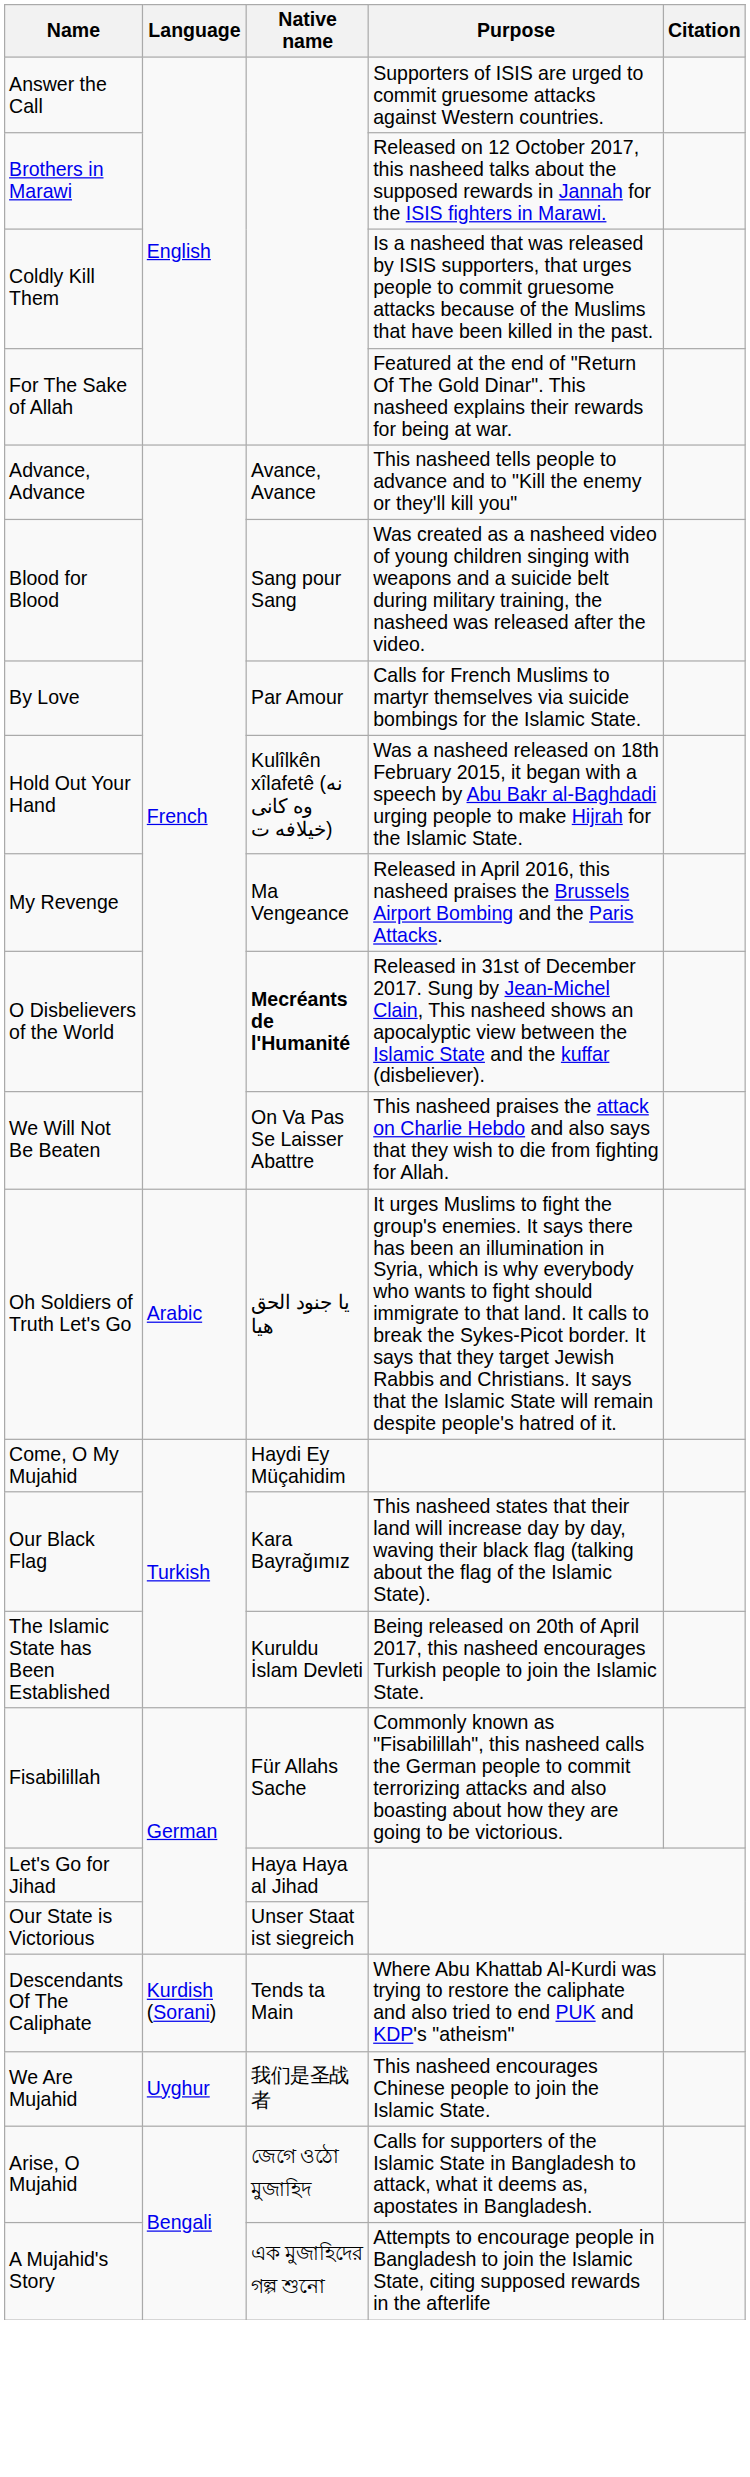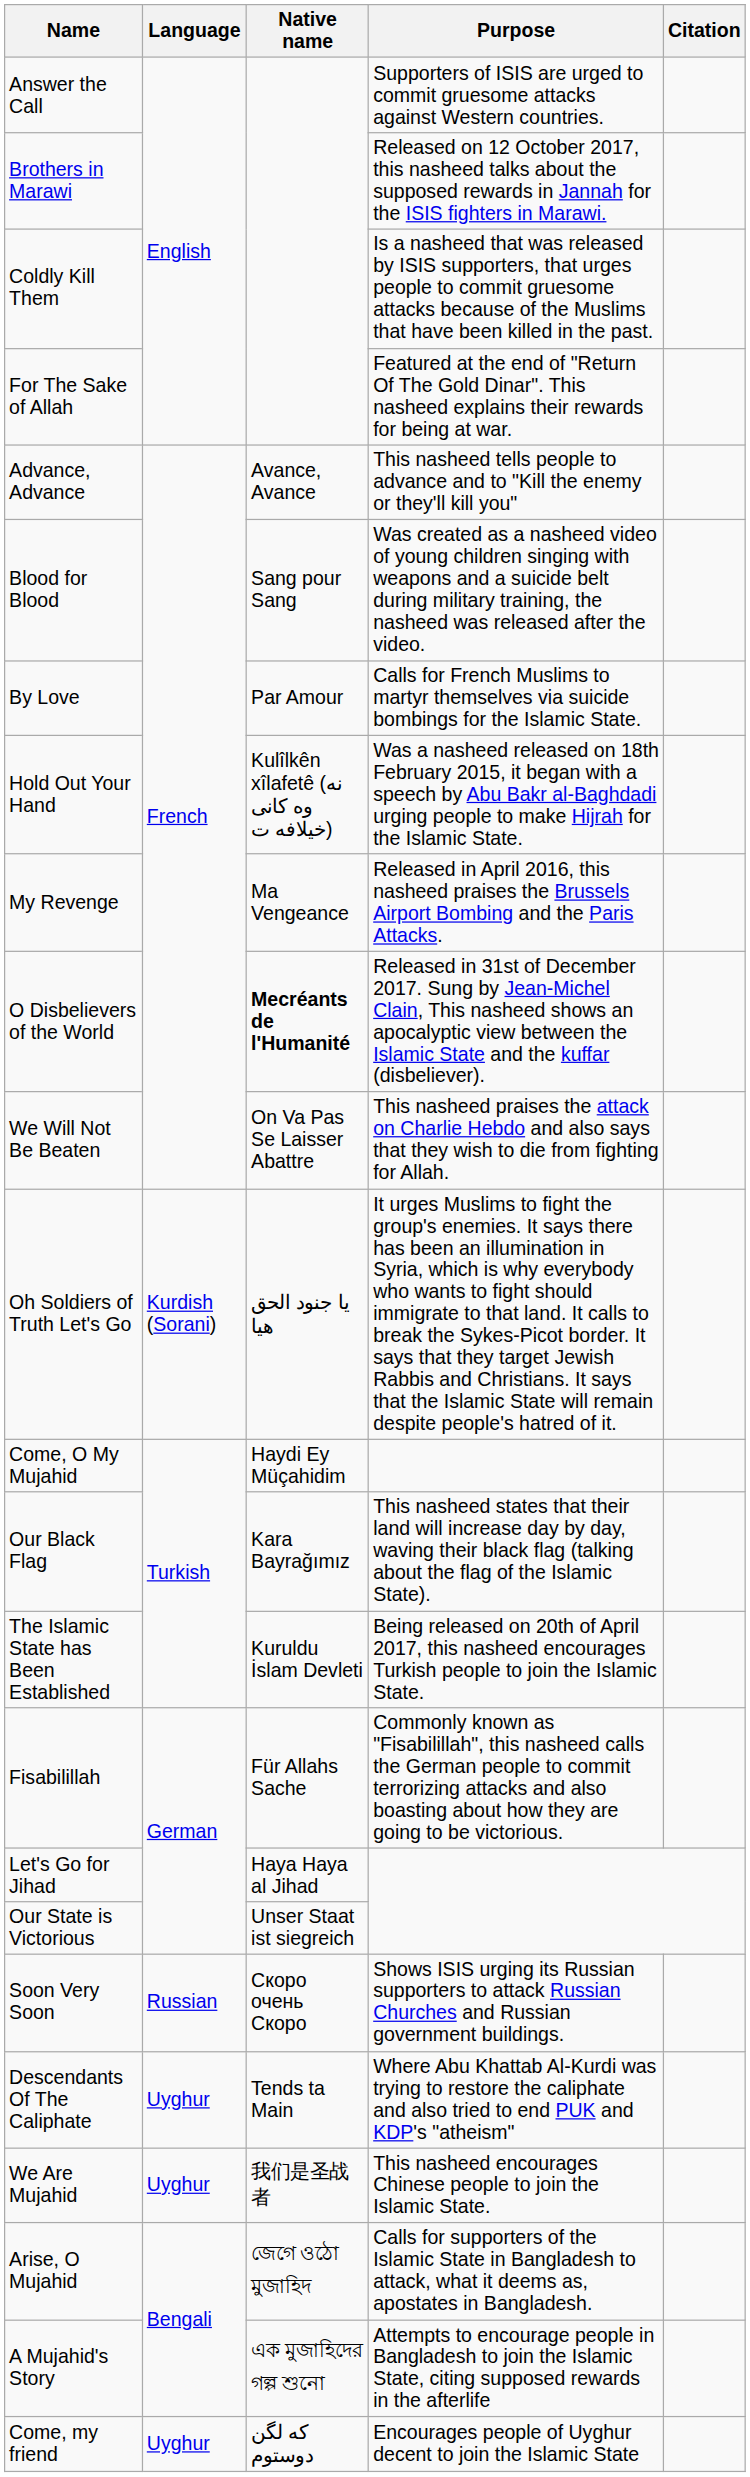(174, 1313) Arabic -> (182, 1313) Kurdish (Sorani)
+ row: (54, 2002)
(182, 2002) Kurdish (Sorani) -> (178, 2099) Uyghur
+ row: (54, 2444)
